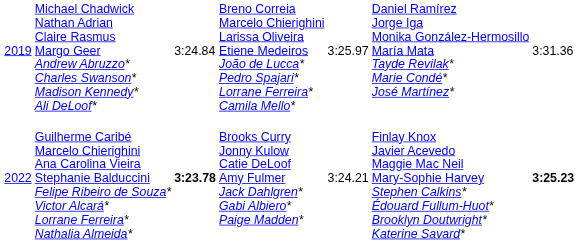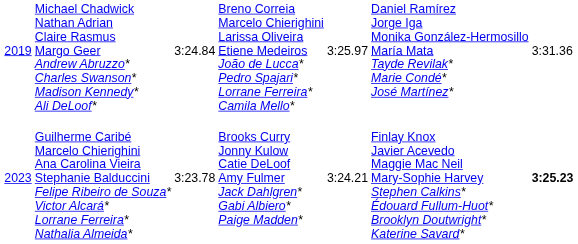(18, 178) 2022 -> (18, 178) 2023
(195, 178) bold -> (195, 178) normal
